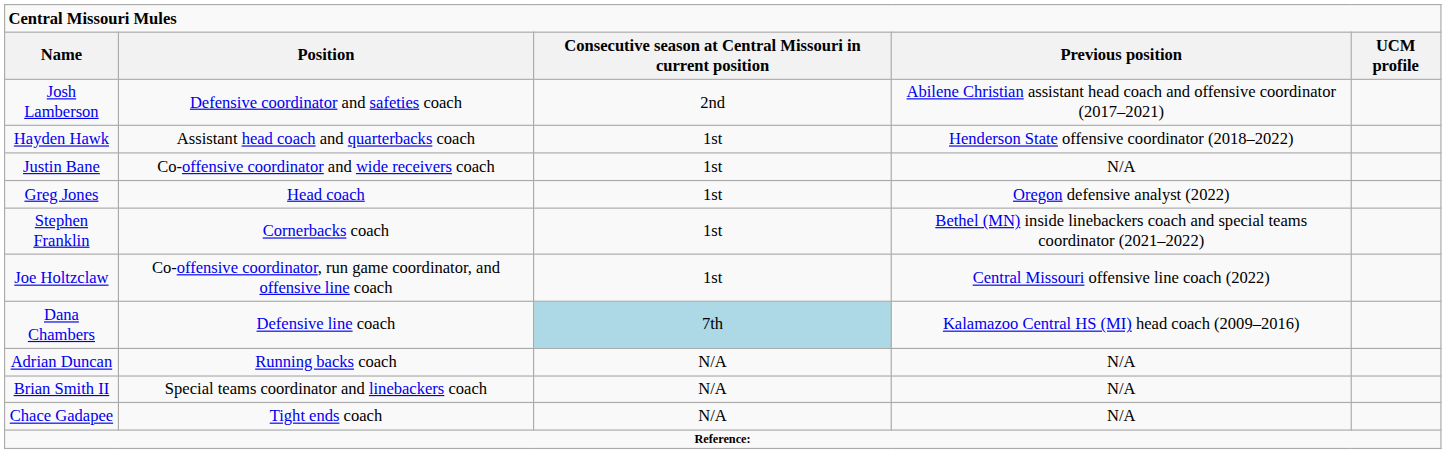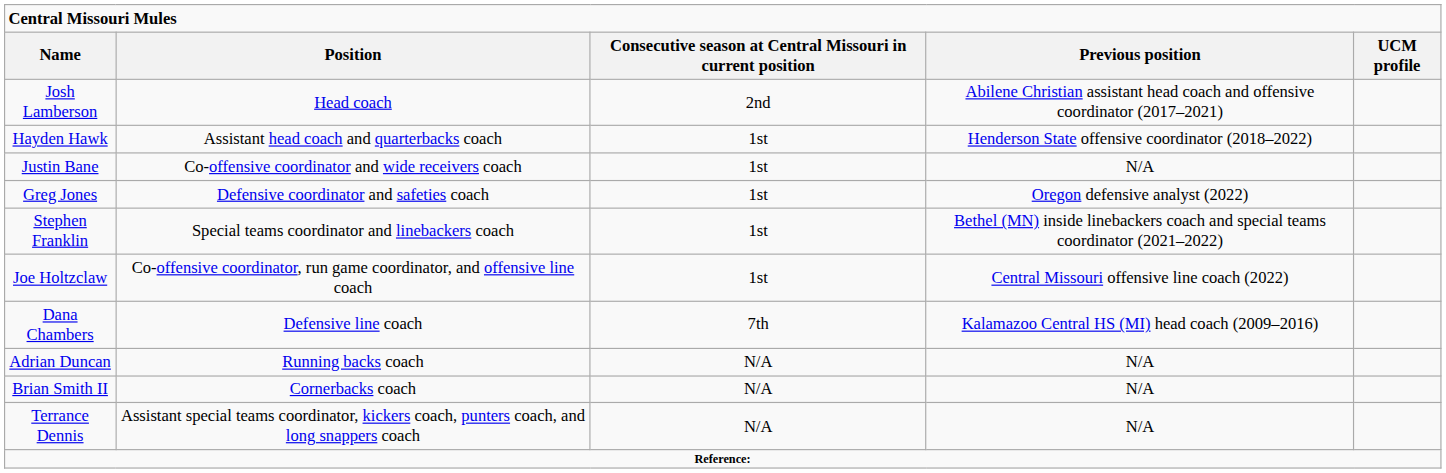(326, 102) Defensive coordinator and safeties coach -> (353, 102) Head coach
(326, 194) Head coach -> (353, 194) Defensive coordinator and safeties coach
(326, 231) Cornerbacks coach -> (353, 231) Special teams coordinator and linebackers coach
(713, 325) lightblue background -> (758, 325) no background
(326, 389) Special teams coordinator and linebackers coach -> (353, 389) Cornerbacks coach
- row: (61, 416)
+ row: (60, 426)
